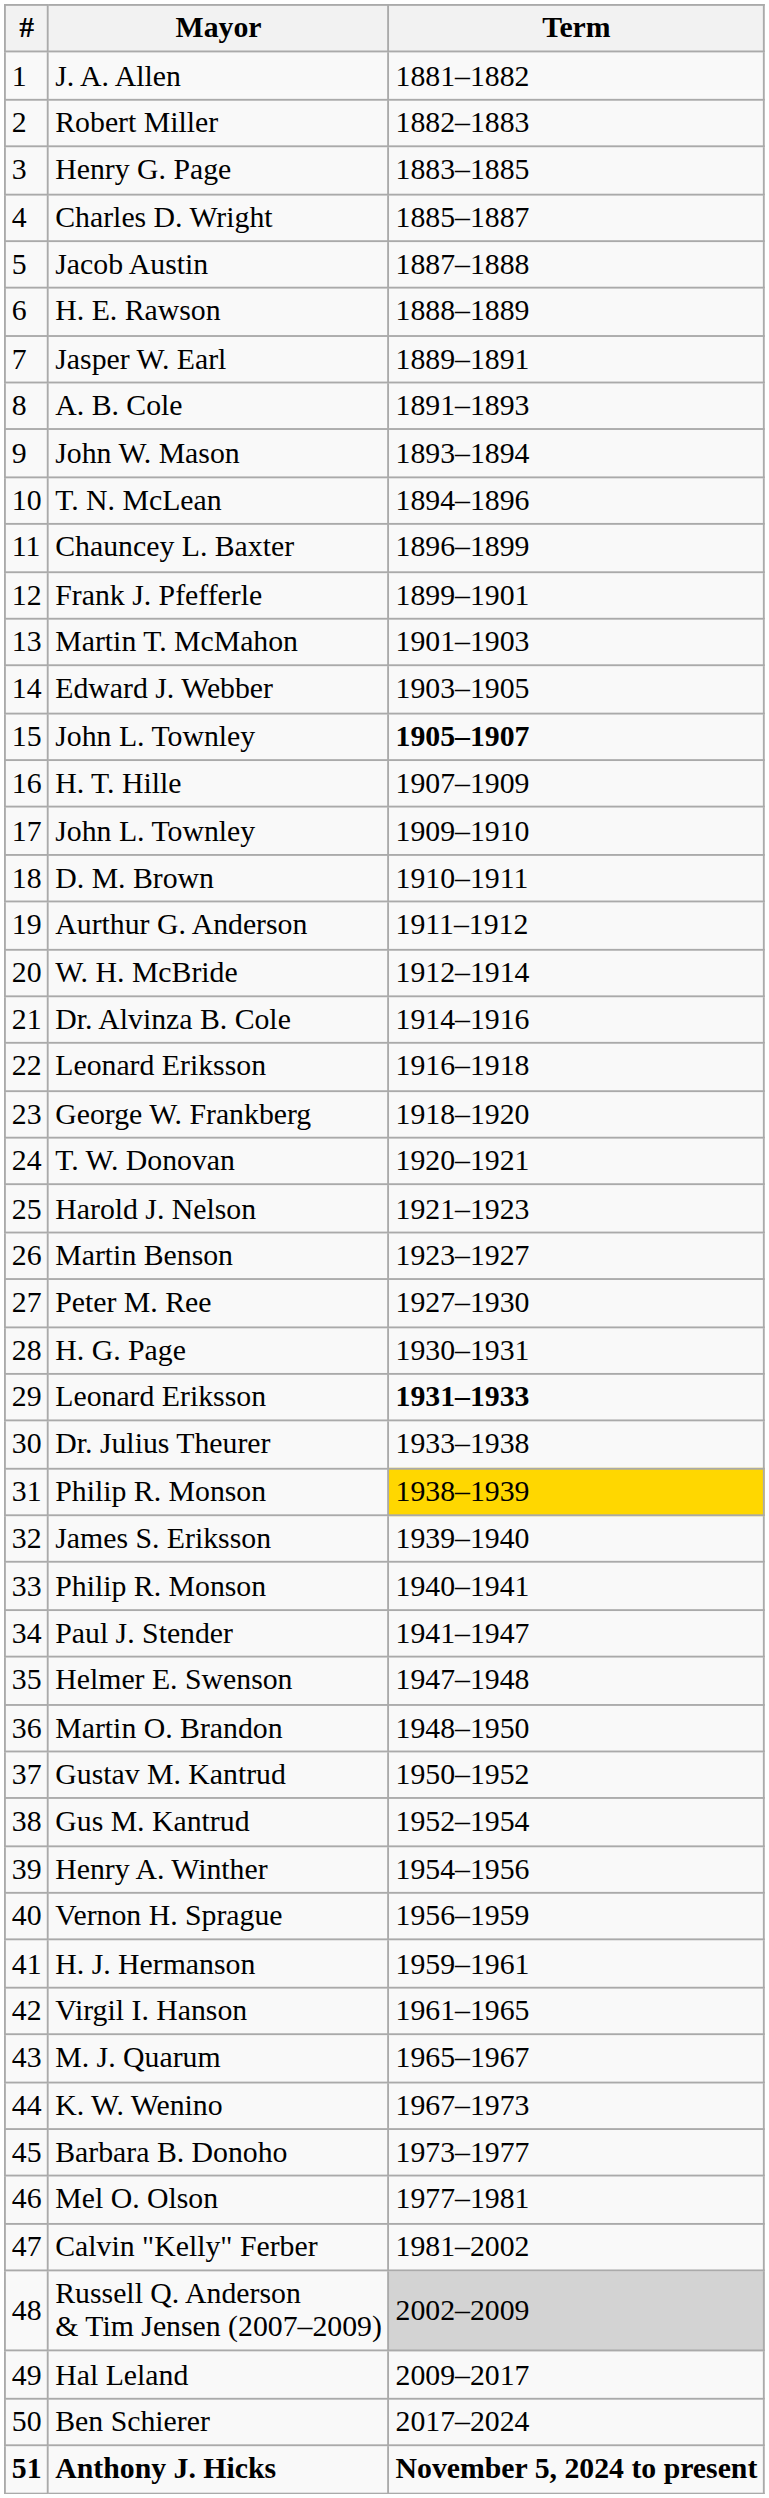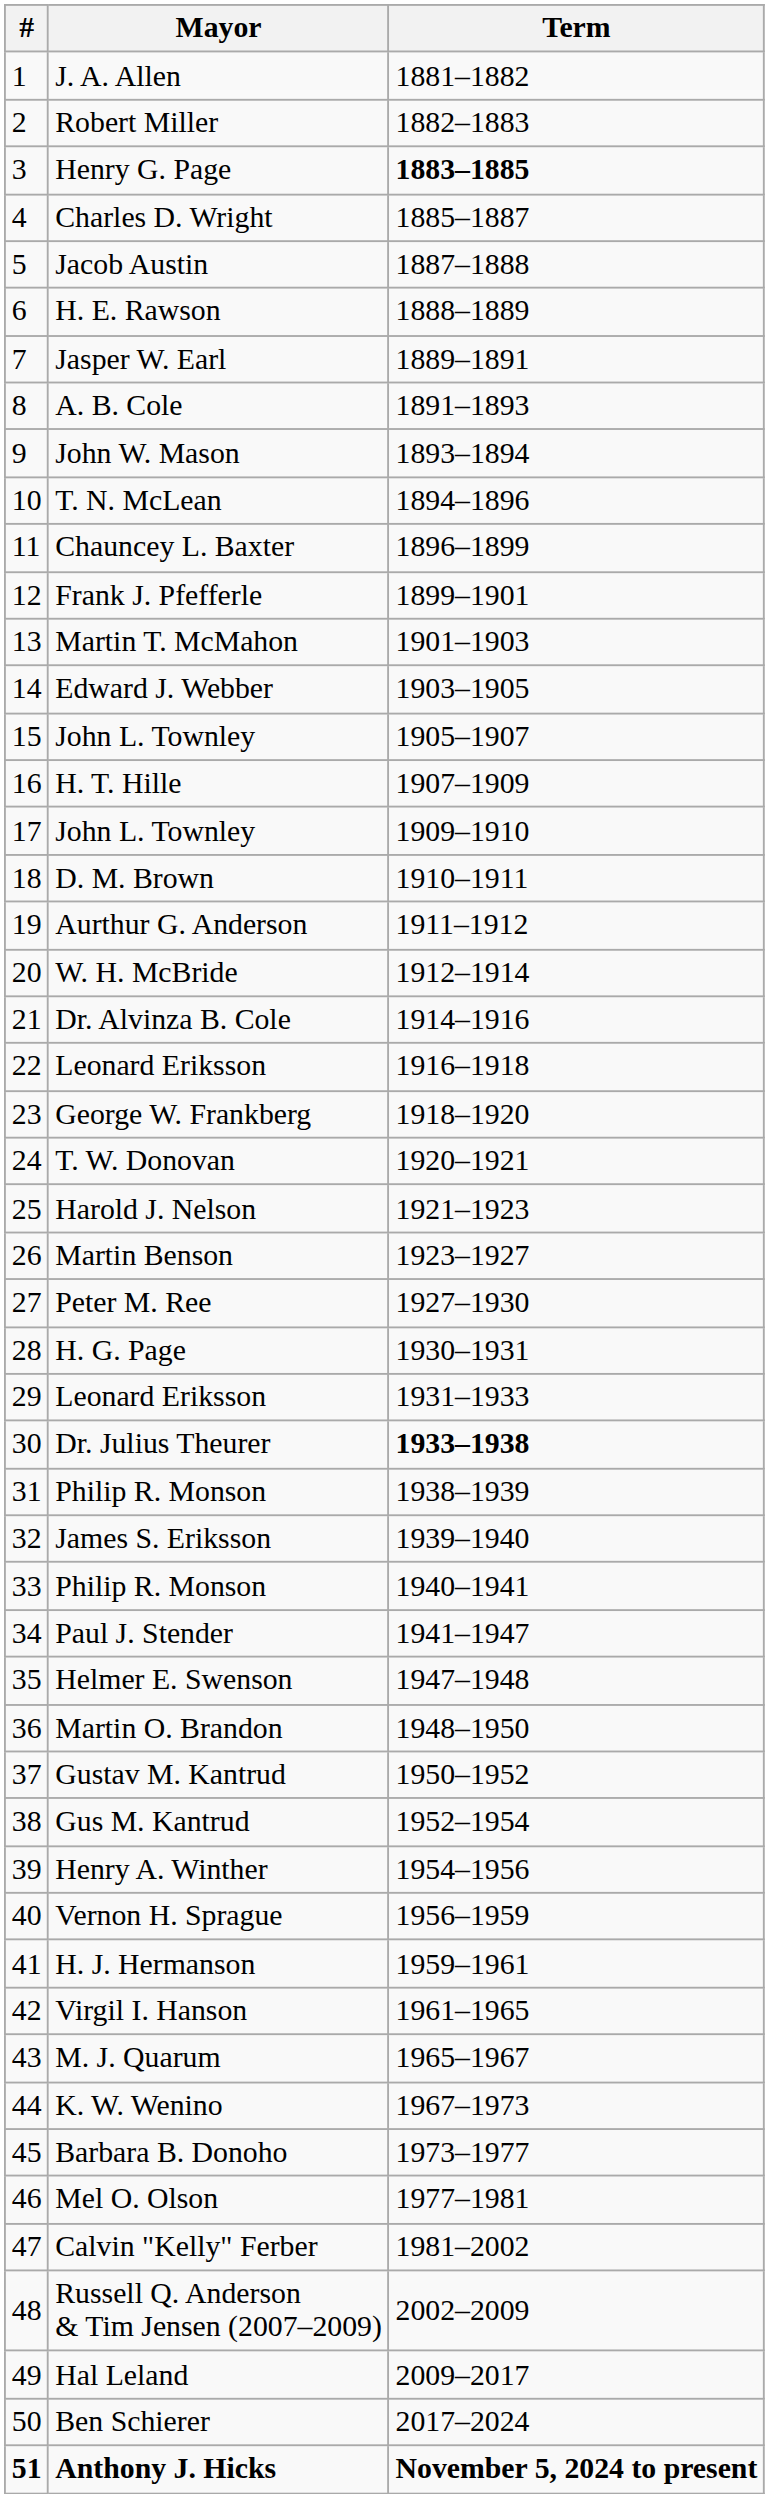(463, 169) normal -> (463, 169) bold
(463, 736) bold -> (463, 736) normal
(463, 1396) bold -> (463, 1396) normal
(463, 1444) normal -> (463, 1444) bold
(463, 1491) gold background -> (463, 1491) no background
(463, 2310) lightgrey background -> (463, 2310) no background
